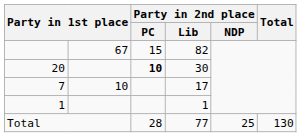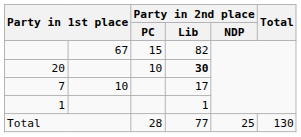(156, 68) bold -> (156, 68) normal
(202, 68) normal -> (202, 68) bold
